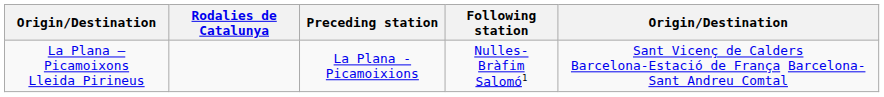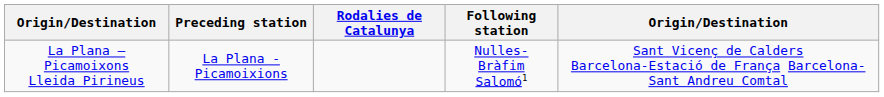columns swapped: (372, 22) <-> (234, 22)
